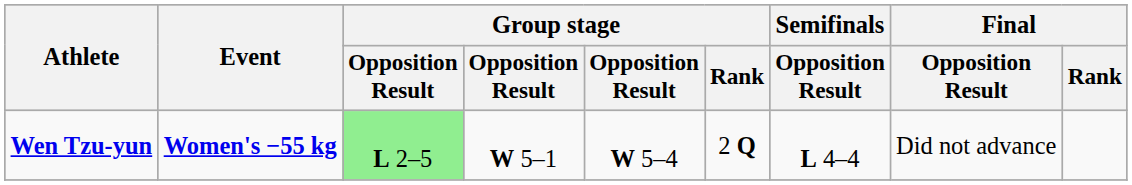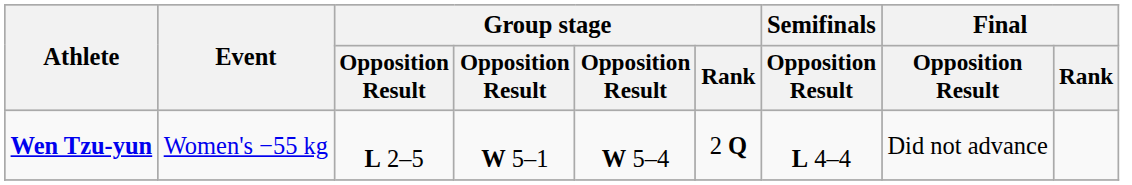(250, 145) bold -> (246, 145) normal
(403, 159) lightgreen background -> (394, 159) no background
